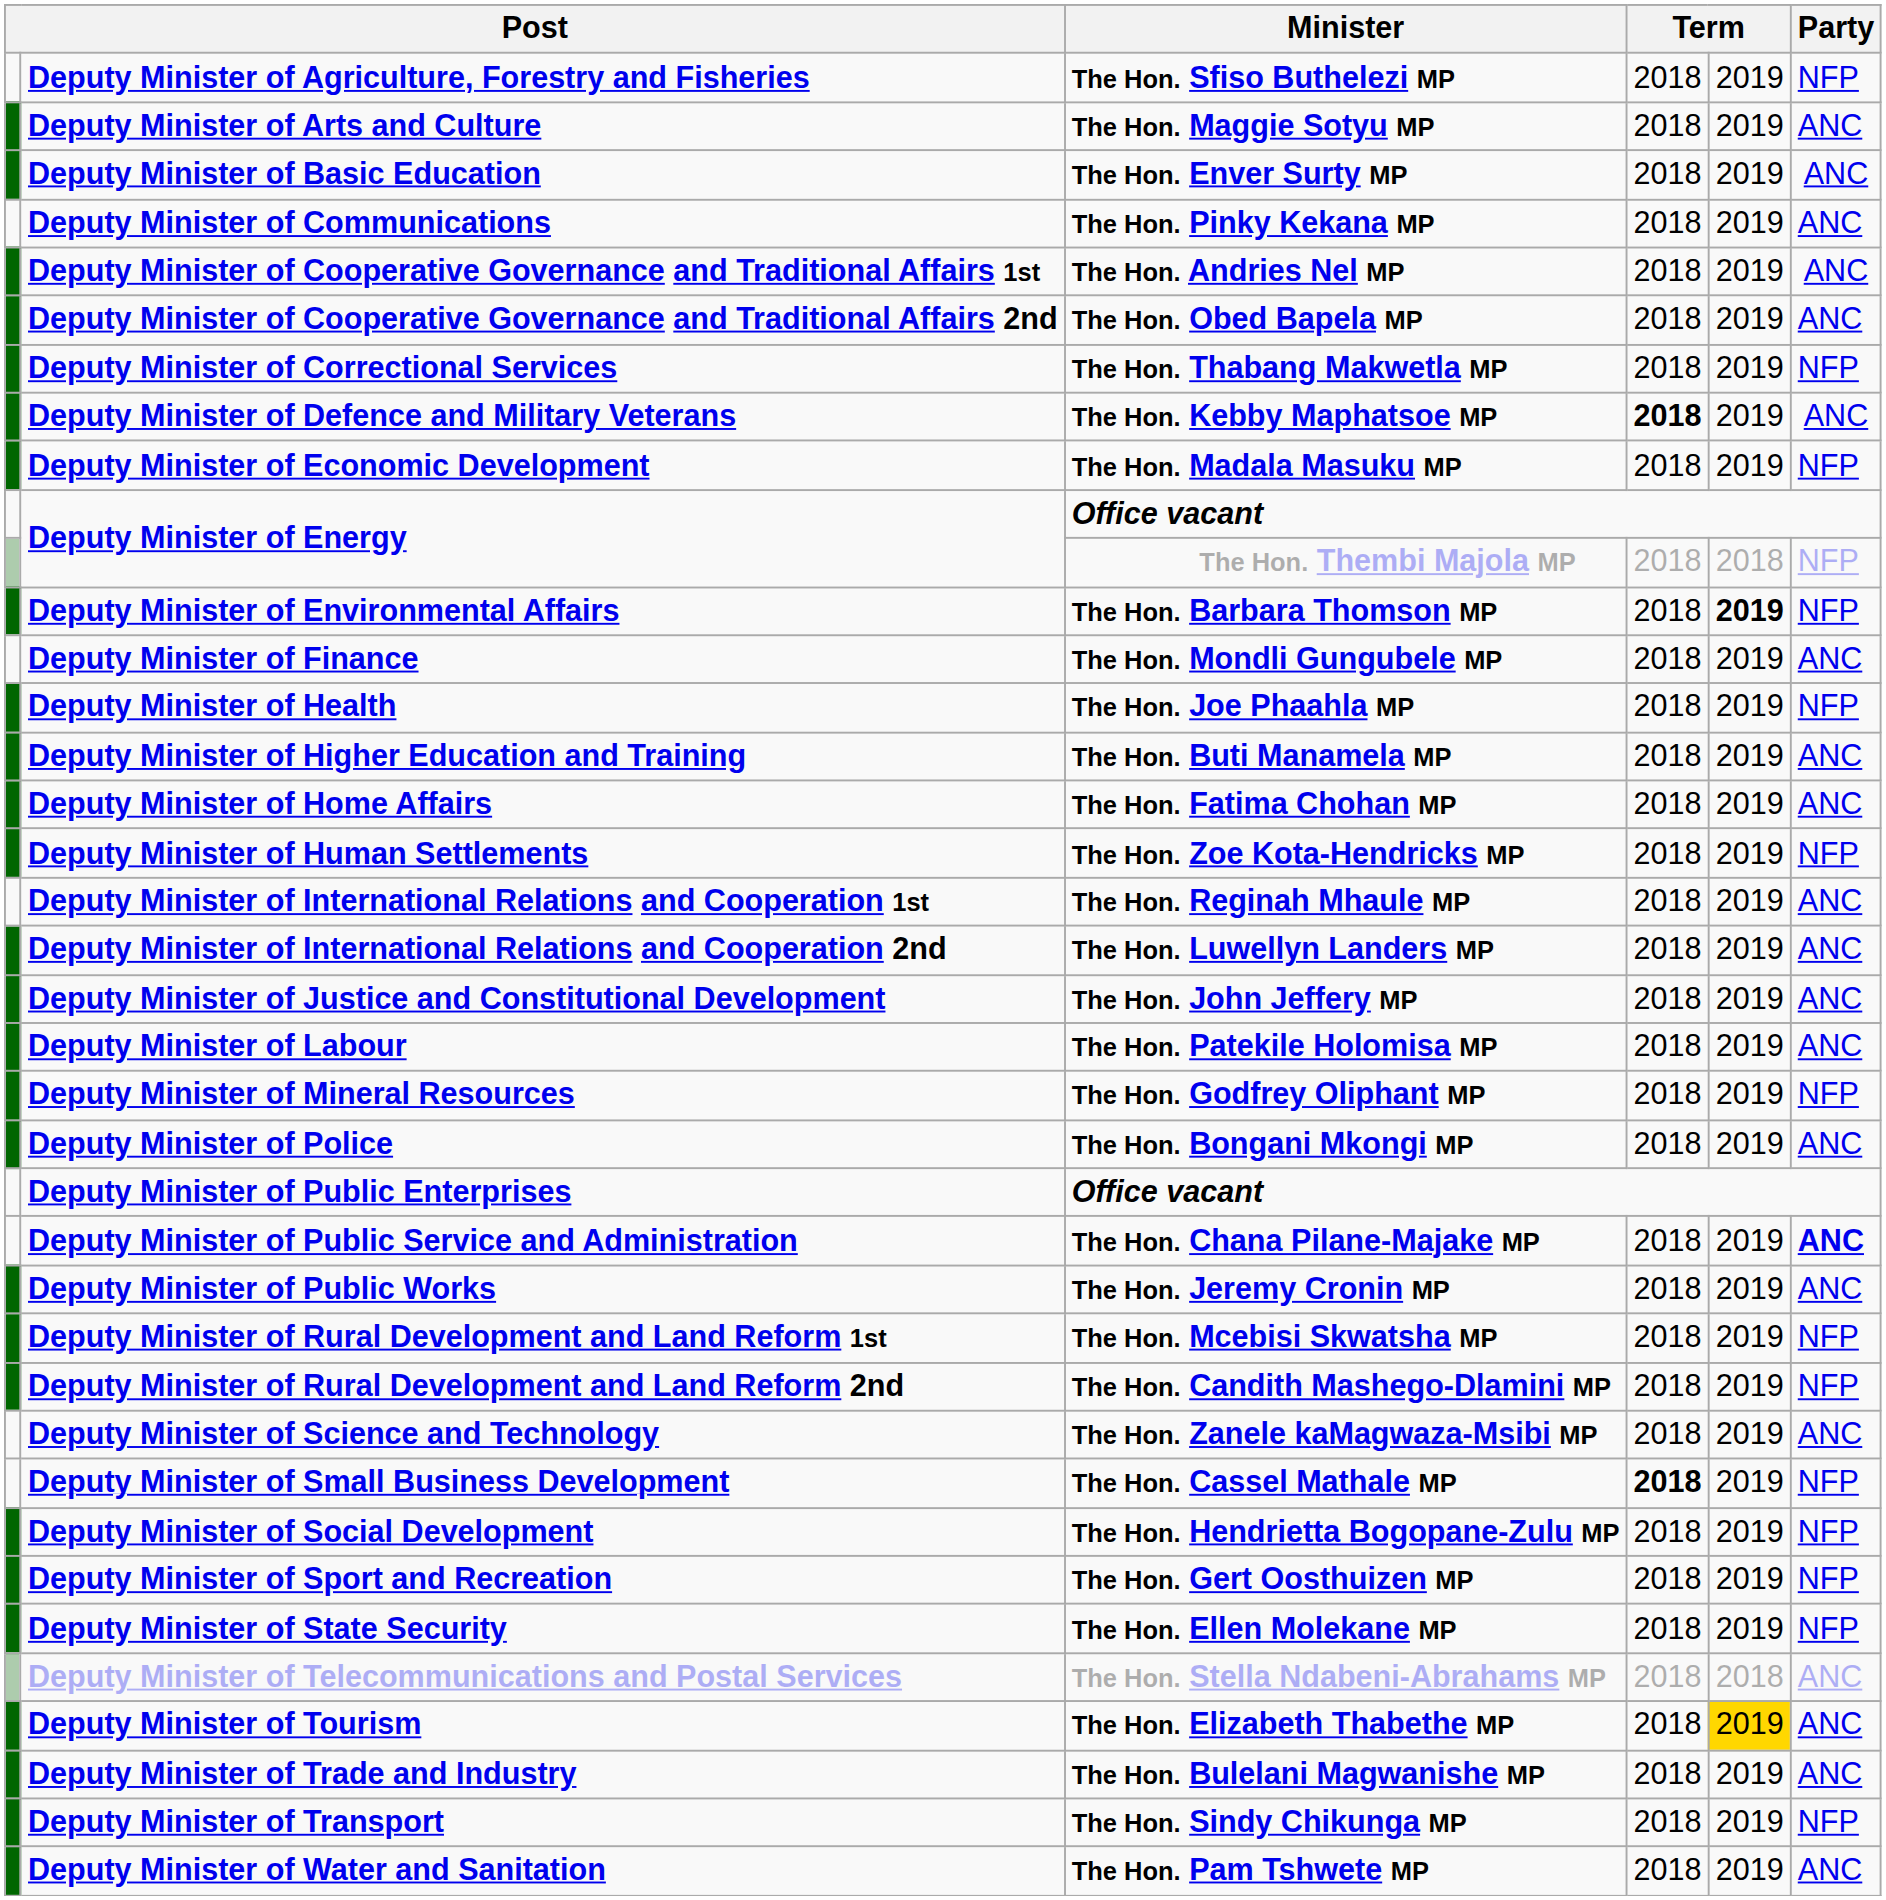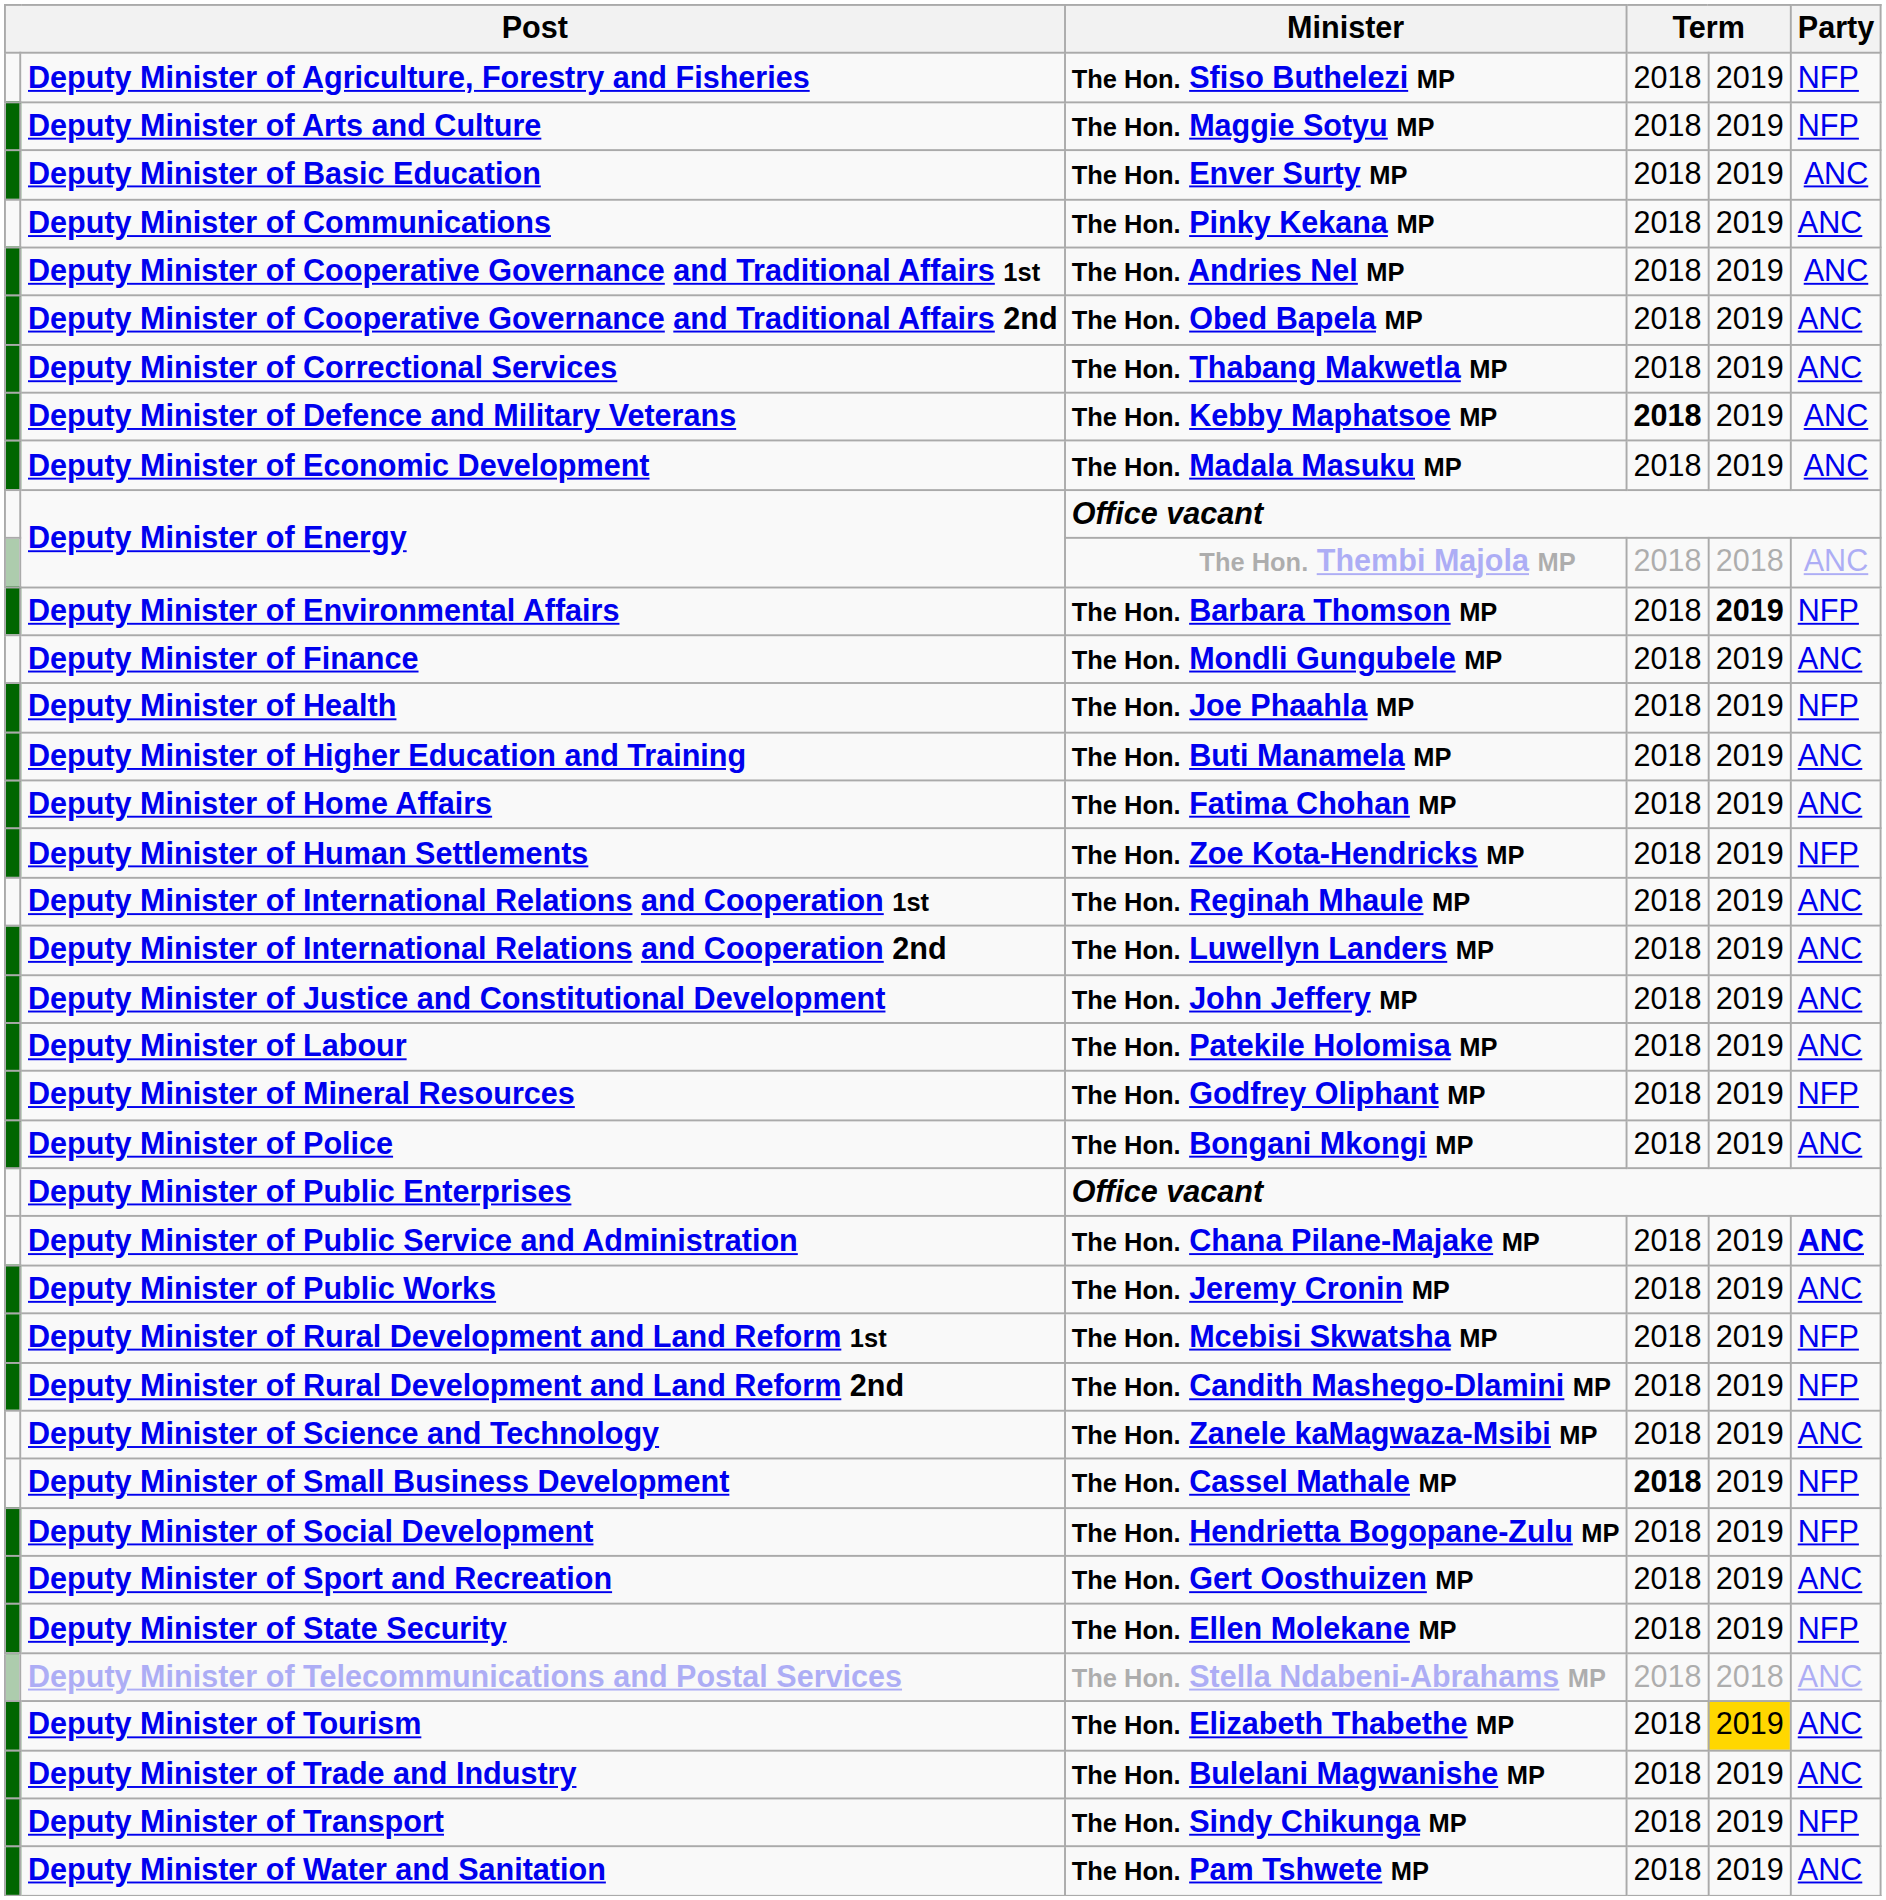(1830, 125) ANC -> (1828, 125) NFP
(1828, 367) NFP -> (1830, 367) ANC
(1828, 464) NFP -> (1836, 464) ANC
(1828, 561) NFP -> (1836, 561) ANC
(1828, 1579) NFP -> (1830, 1579) ANC
